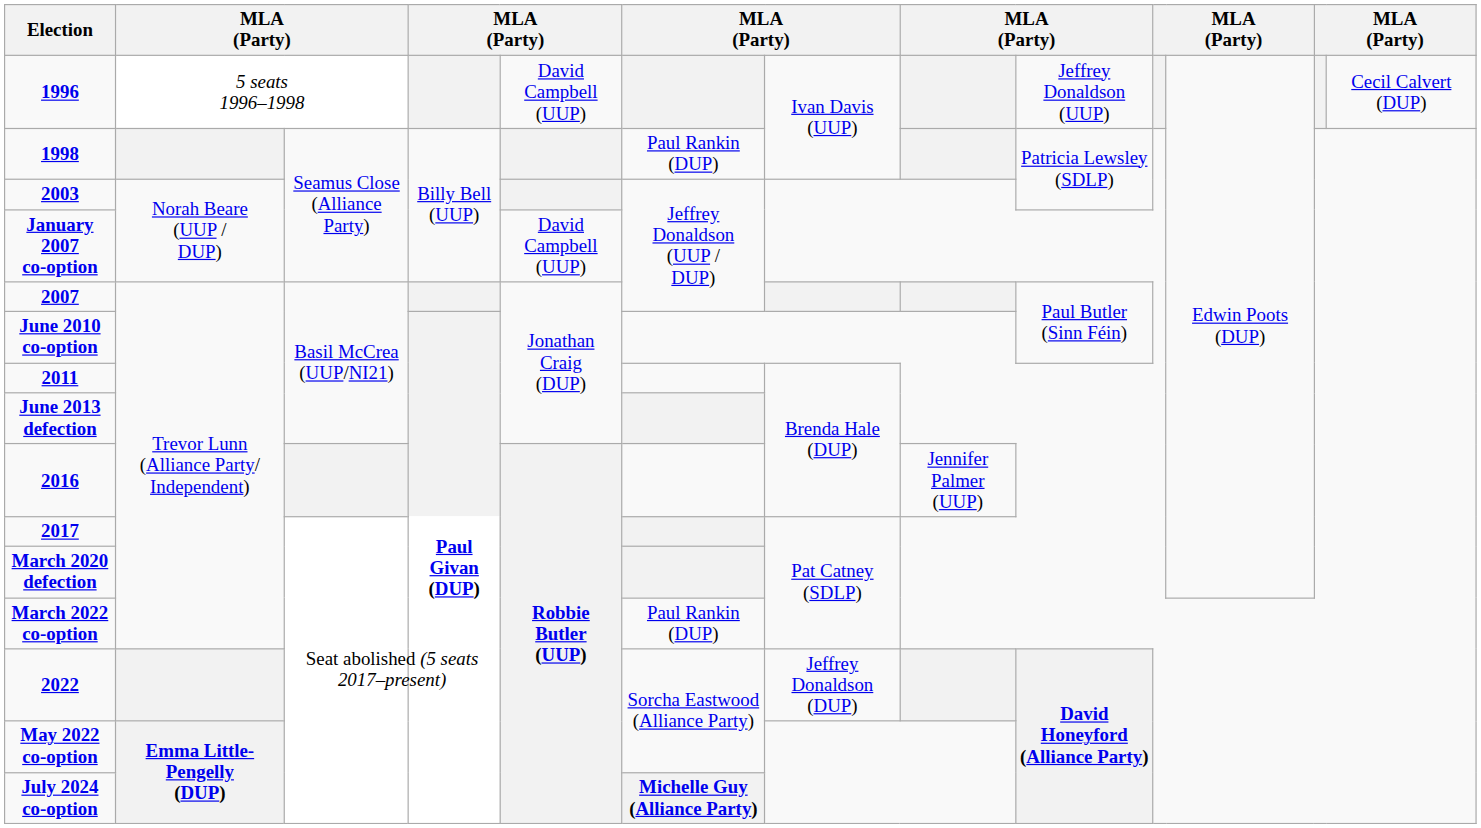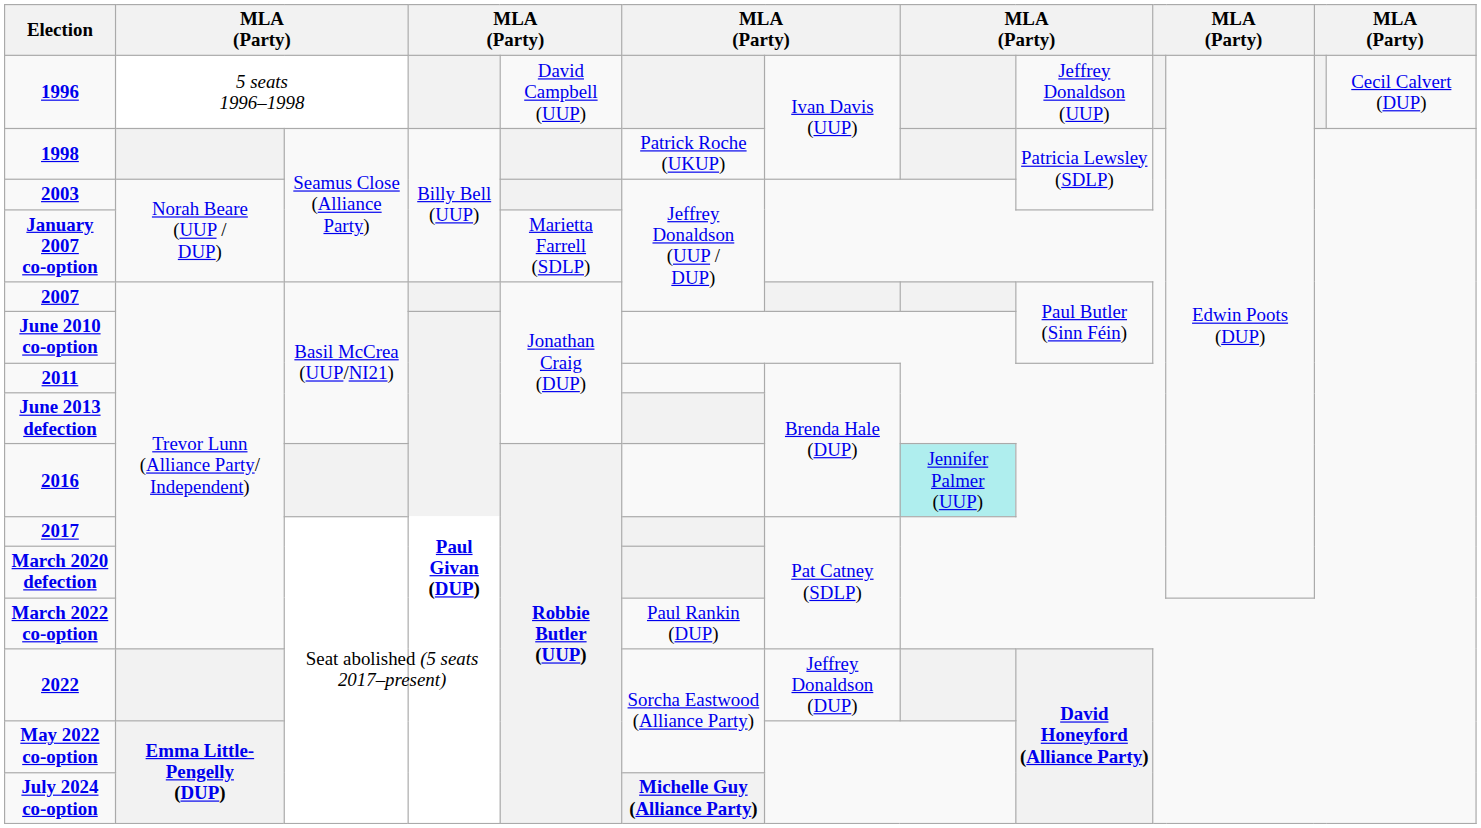(693, 153) Paul Rankin (DUP) -> (693, 153) Patrick Roche (UKUP)
(561, 245) David Campbell (UUP) -> (561, 245) Marietta Farrell (SDLP)
(958, 480) no background -> (958, 480) paleturquoise background
